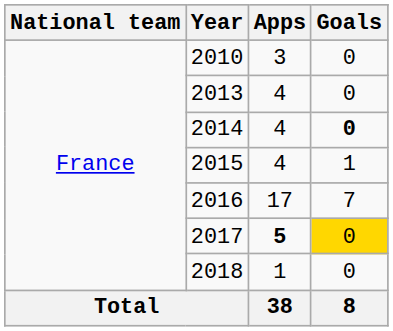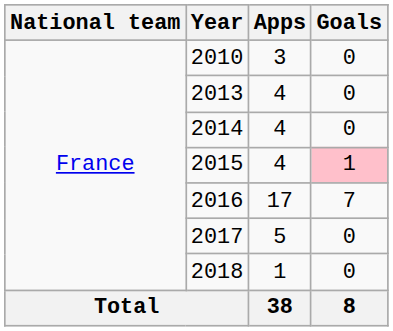(349, 129) bold -> (349, 129) normal
(349, 165) no background -> (349, 165) pink background
(280, 236) bold -> (280, 236) normal
(349, 236) gold background -> (349, 236) no background
